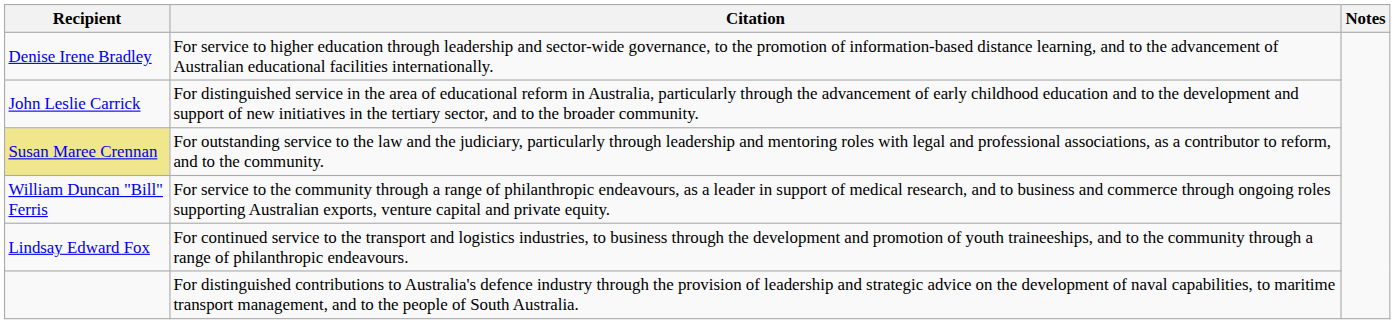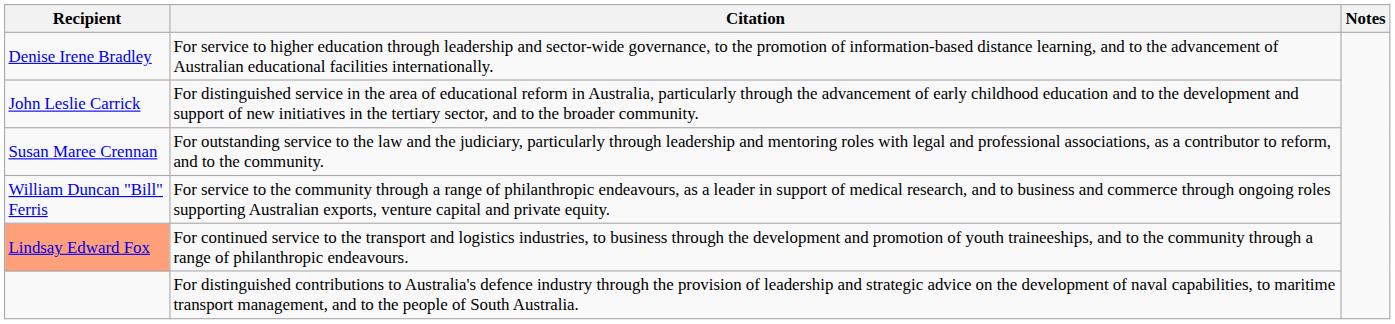(83, 152) khaki background -> (83, 152) no background
(79, 247) no background -> (79, 247) lightsalmon background
